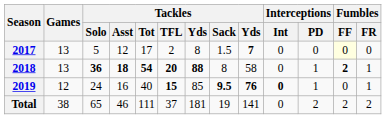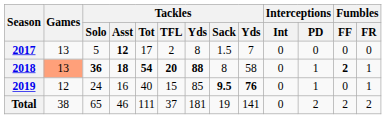(122, 50) normal -> (122, 50) bold
(251, 50) bold -> (251, 50) normal
(345, 50) lightyellow background -> (345, 50) no background
(63, 68) no background -> (63, 68) lightsalmon background
(171, 86) bold -> (171, 86) normal
(281, 86) bold -> (281, 86) normal
